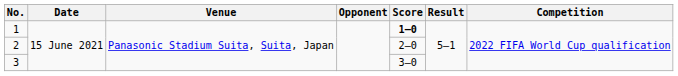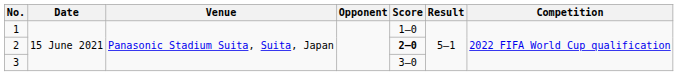(408, 29) bold -> (408, 29) normal
(408, 46) normal -> (408, 46) bold
